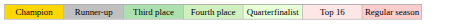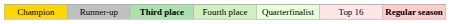(153, 12) normal -> (162, 12) bold
(392, 12) normal -> (414, 12) bold
